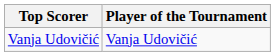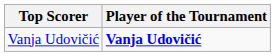(151, 39) normal -> (154, 39) bold
